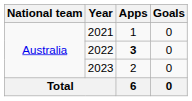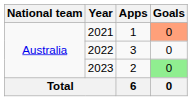(169, 31) no background -> (169, 31) lightsalmon background
(133, 50) bold -> (133, 50) normal
(169, 68) no background -> (169, 68) lightgreen background
